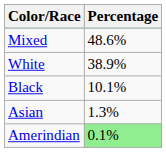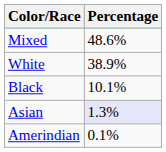(103, 111) no background -> (103, 111) lavender background
(103, 135) lightgreen background -> (103, 135) no background
